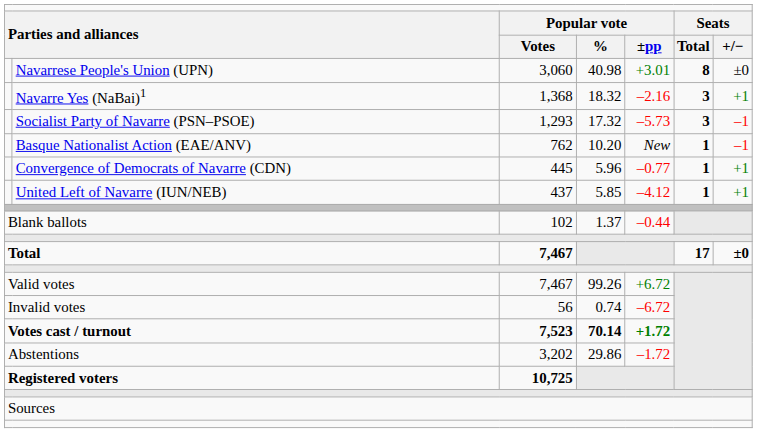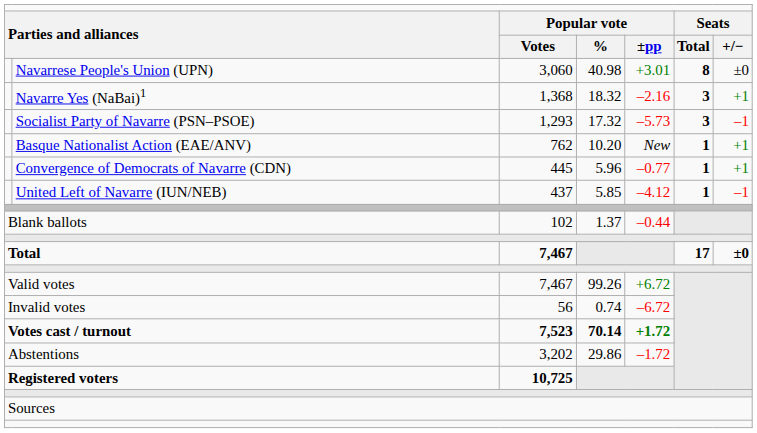(742, 145) –1 -> (741, 145) +1
(741, 192) +1 -> (742, 192) –1
